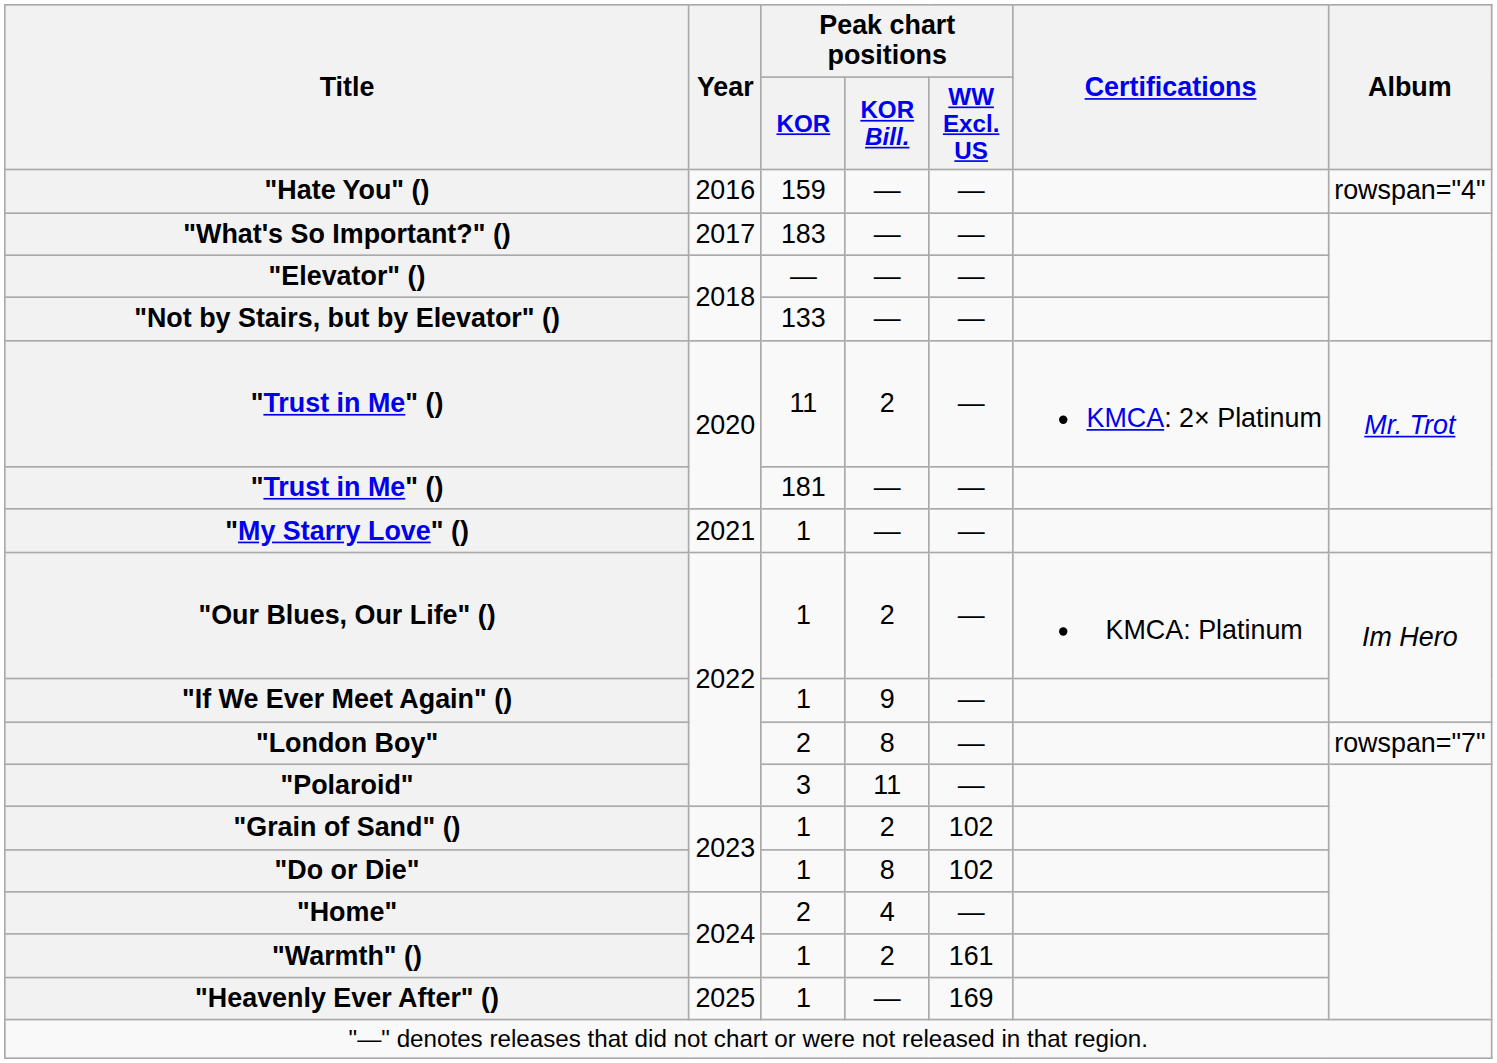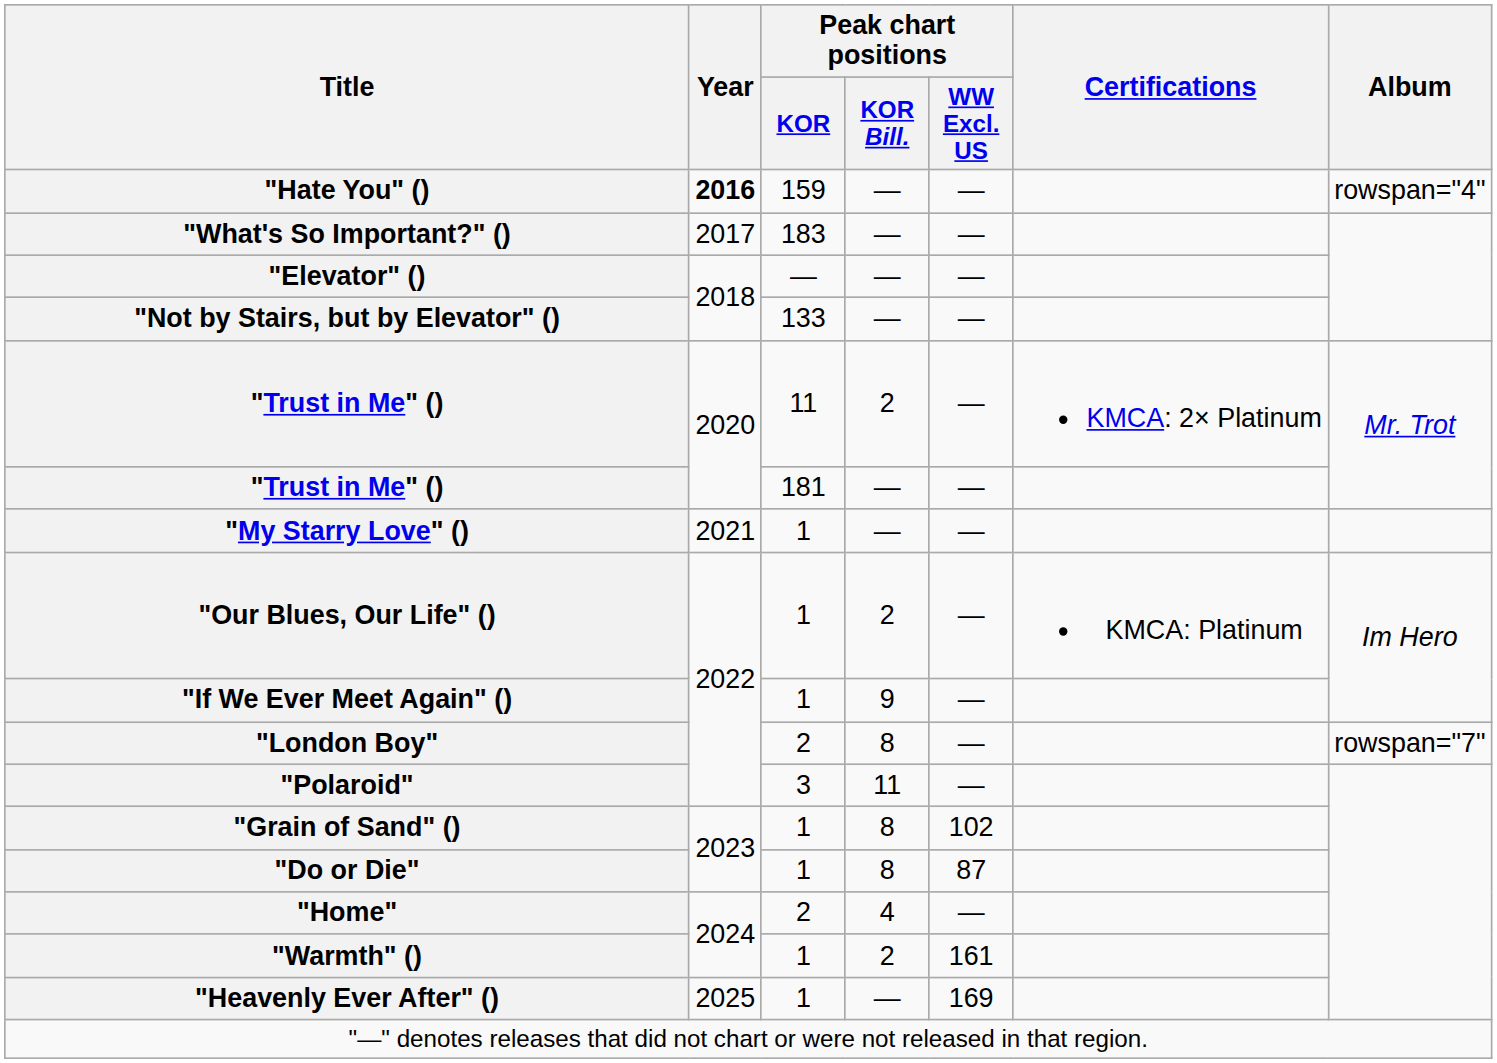(725, 190) normal -> (725, 190) bold
(887, 827) 2 -> (887, 827) 8
(971, 870) 102 -> (971, 870) 87
